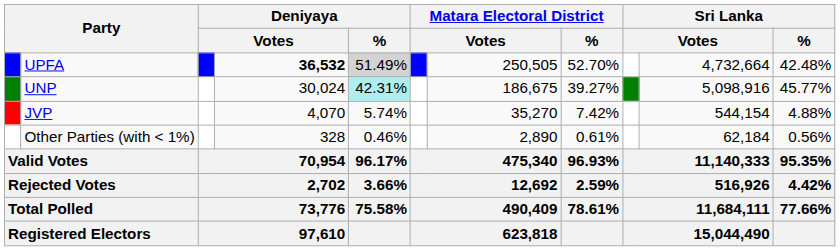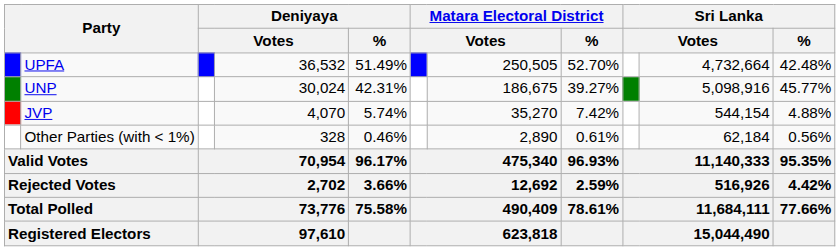(322, 64) bold -> (322, 64) normal
(381, 64) lightgrey background -> (381, 64) no background
(381, 88) paleturquoise background -> (381, 88) no background
